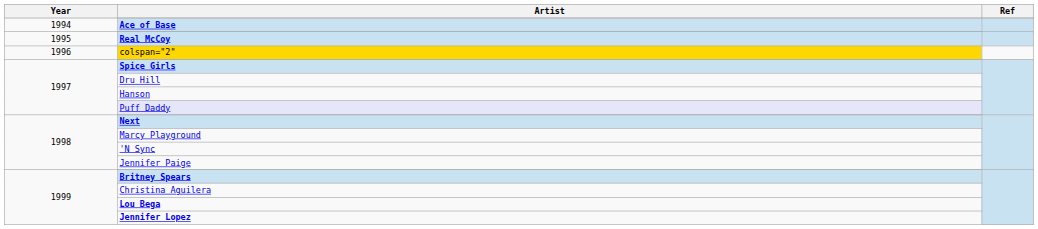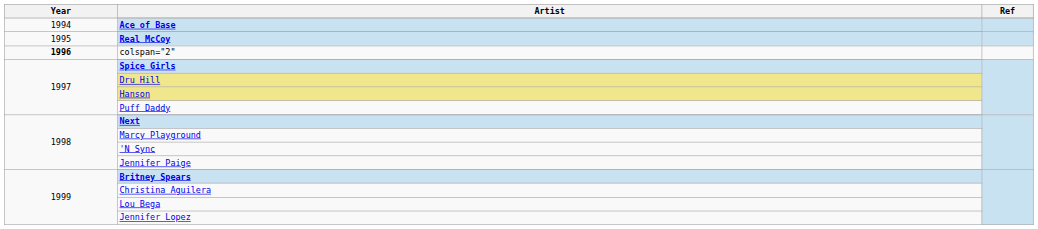(61, 53) normal -> (61, 53) bold
(147, 53) gold background -> (147, 53) no background
(140, 80) no background -> (140, 80) khaki background
(135, 94) no background -> (135, 94) khaki background
(145, 108) lavender background -> (145, 108) no background
(140, 204) bold -> (140, 204) normal
(155, 218) bold -> (155, 218) normal
